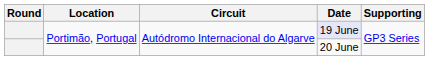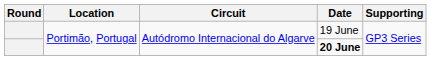(339, 30) lavender background -> (339, 30) no background
(339, 47) normal -> (340, 47) bold
